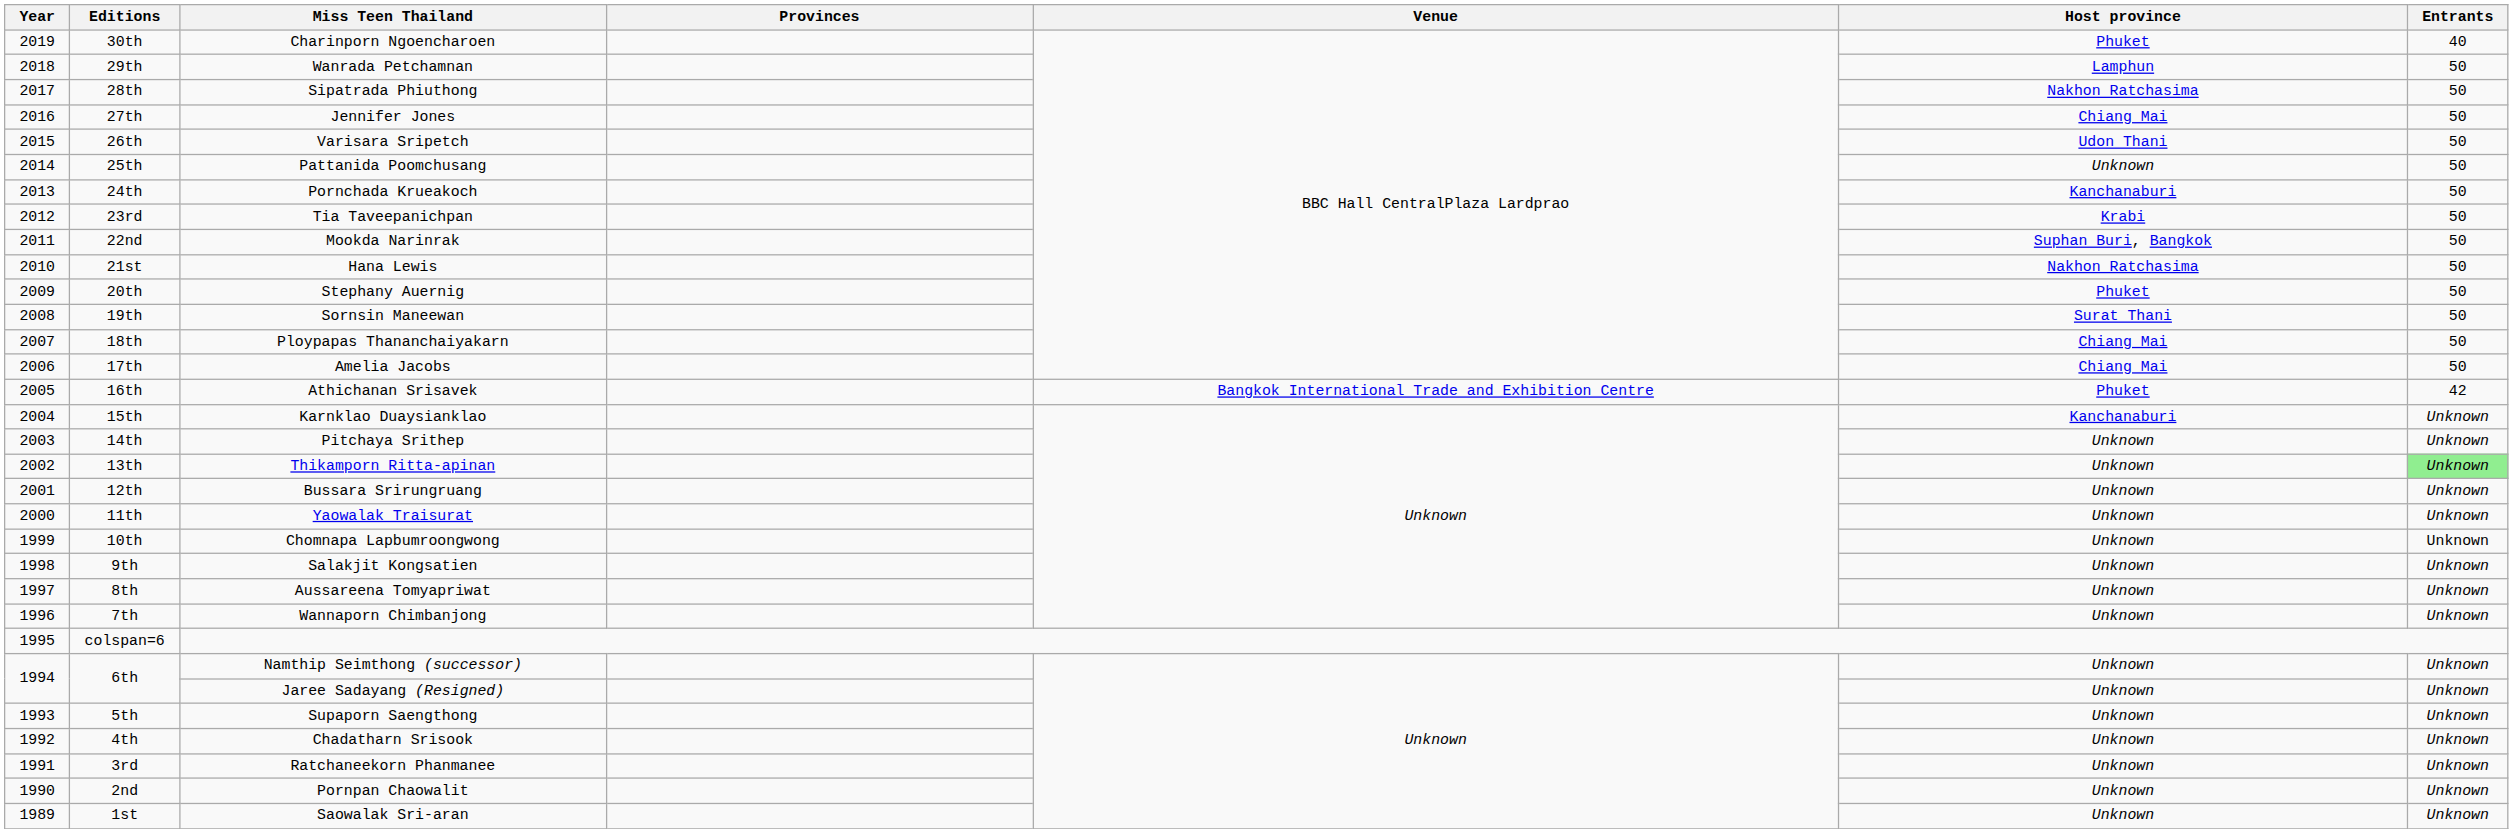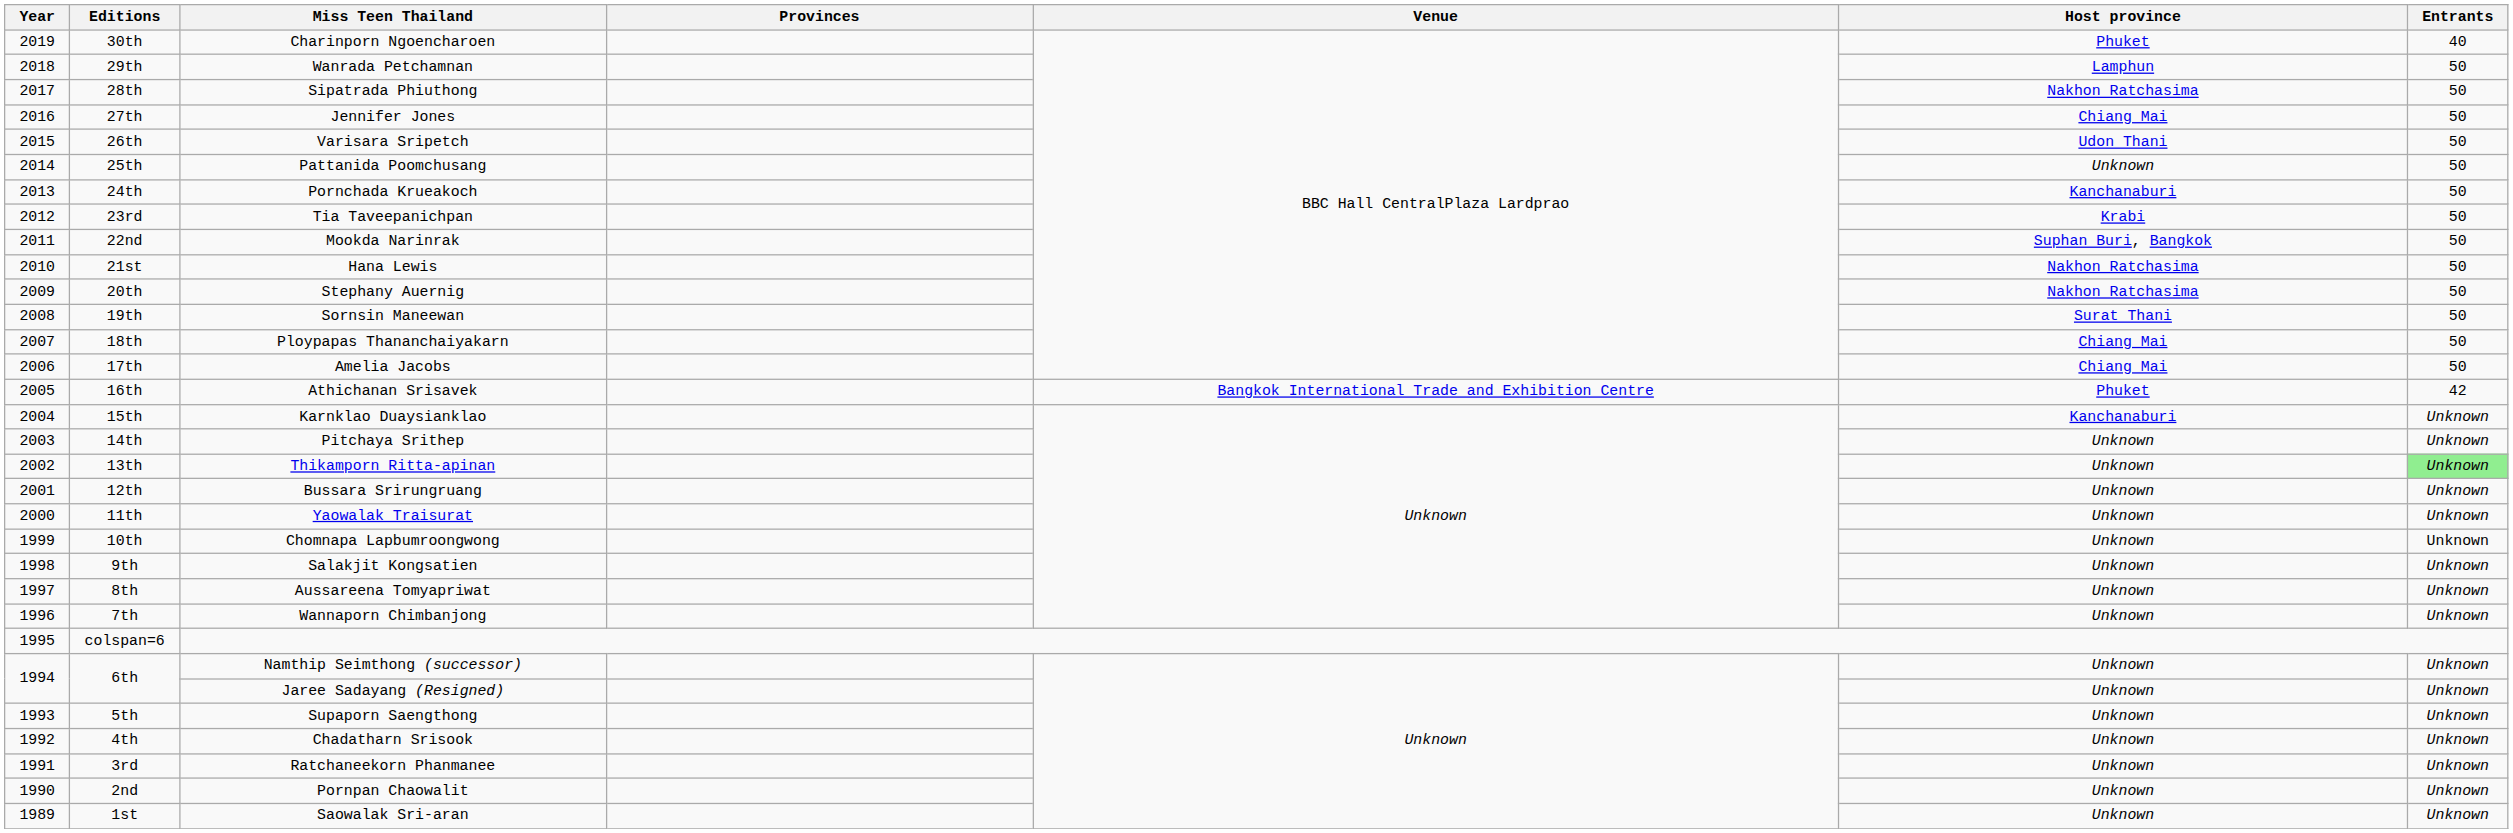(2123, 291) Phuket -> (2123, 291) Nakhon Ratchasima
